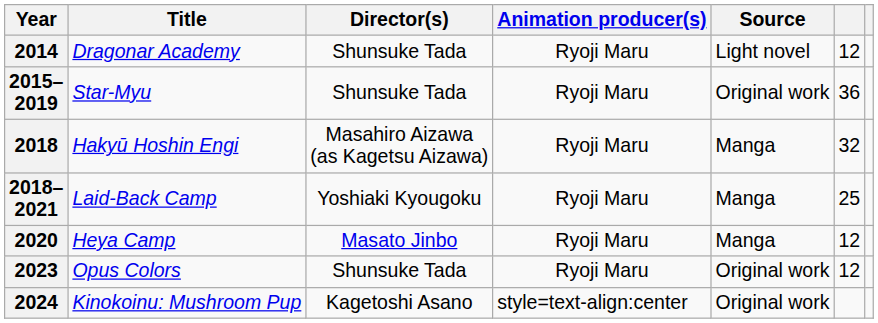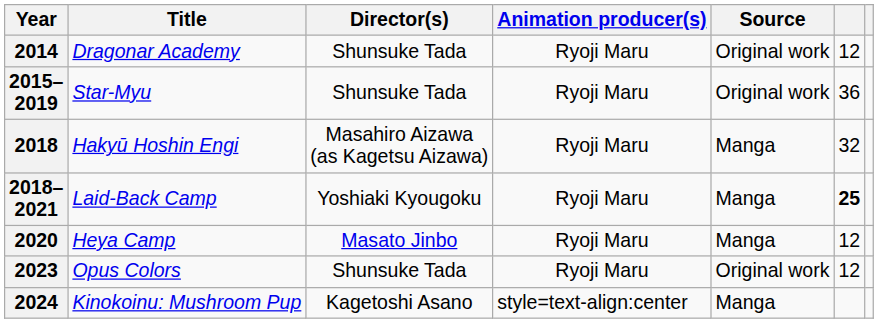(763, 50) Light novel -> (773, 50) Original work
(849, 198) normal -> (849, 198) bold
(773, 302) Original work -> (745, 302) Manga
